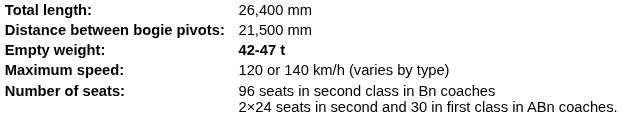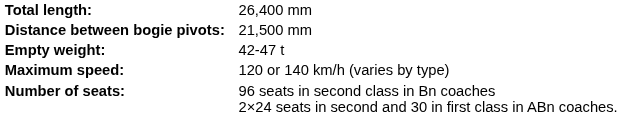(262, 50) bold -> (261, 50) normal
